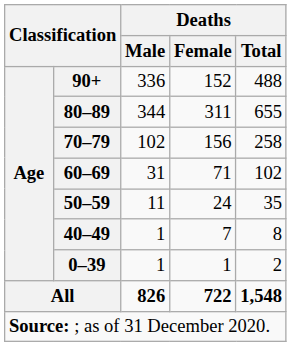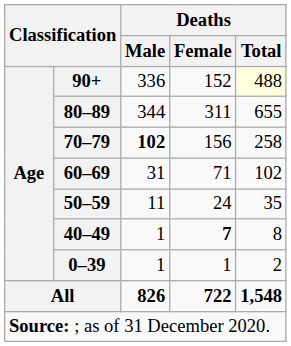(268, 81) no background -> (268, 81) lightyellow background
(151, 142) normal -> (151, 142) bold
(227, 234) normal -> (227, 234) bold
